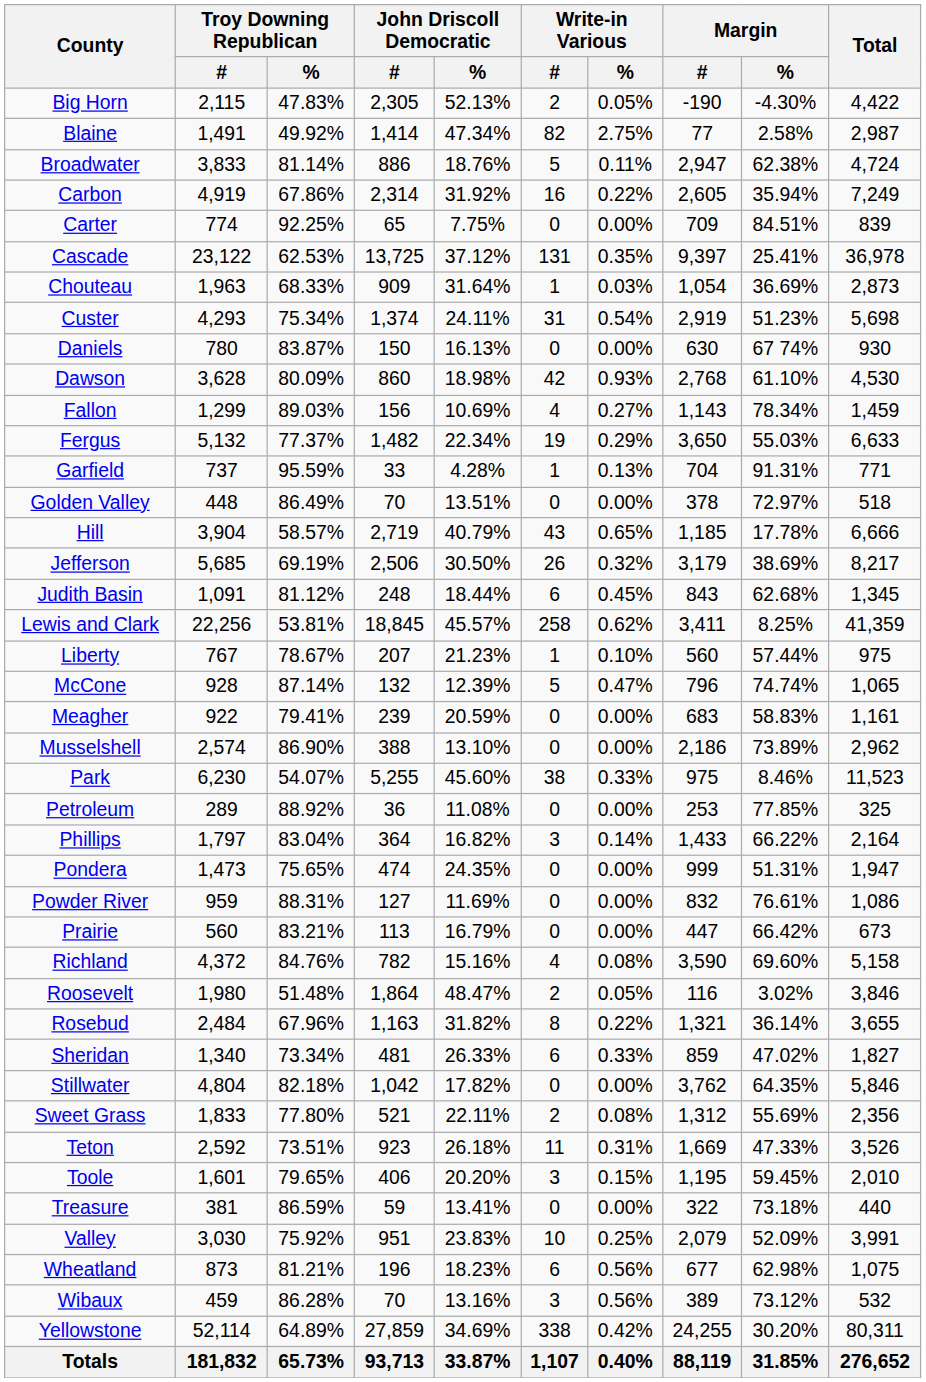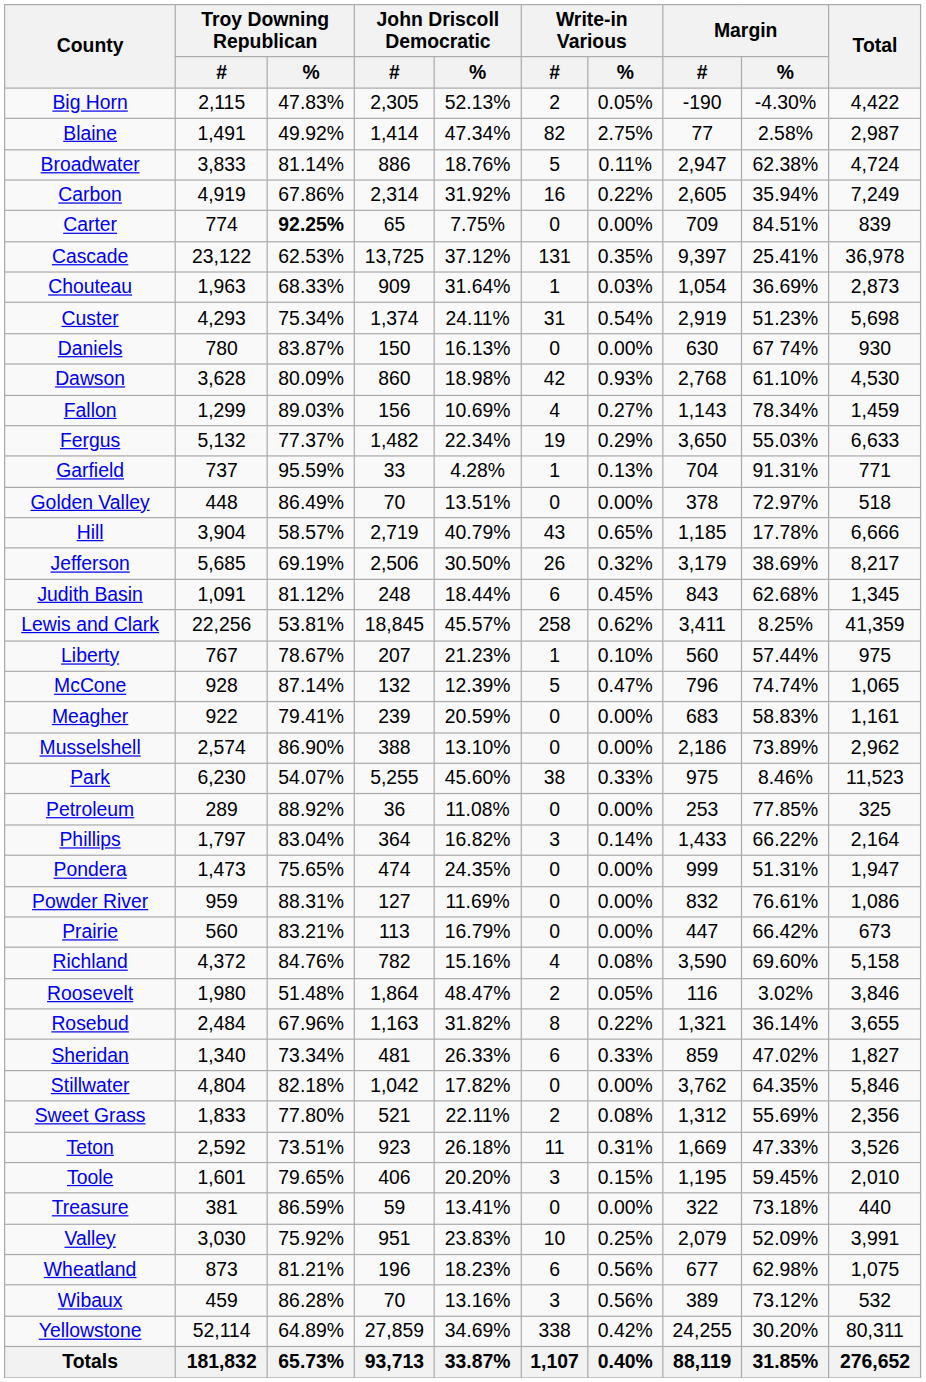(311, 225) normal -> (311, 225) bold
